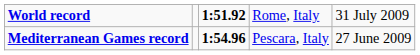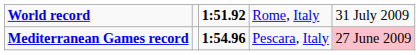(373, 38) no background -> (373, 38) pink background
